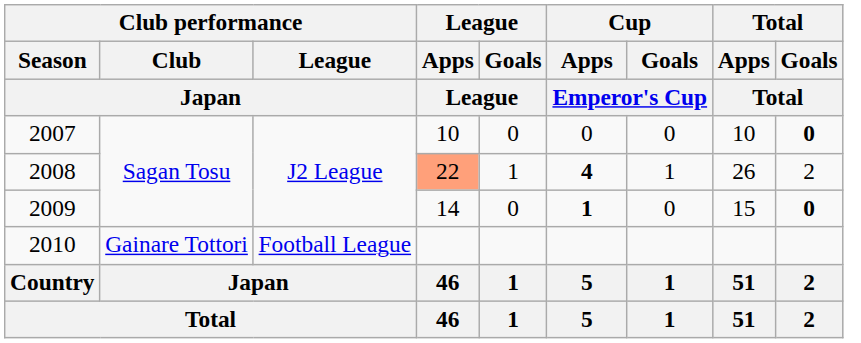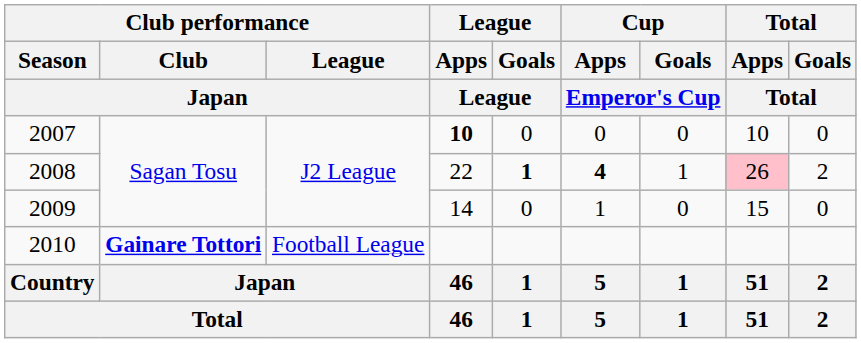(448, 134) normal -> (461, 134) bold
(809, 134) bold -> (823, 134) normal
(448, 171) lightsalmon background -> (461, 171) no background
(513, 171) normal -> (526, 171) bold
(744, 171) no background -> (757, 171) pink background
(587, 208) bold -> (600, 208) normal
(809, 208) bold -> (823, 208) normal
(177, 245) normal -> (183, 245) bold
